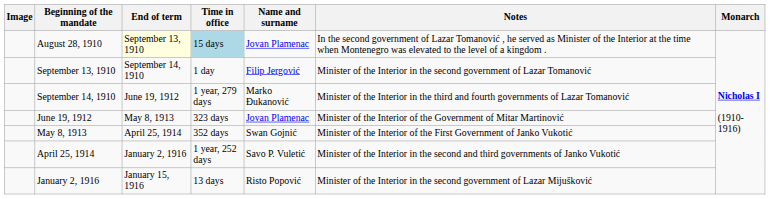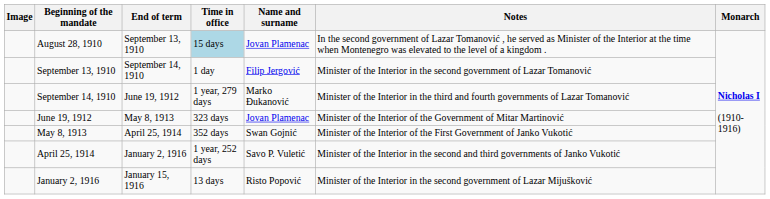(152, 44) lightyellow background -> (152, 44) no background
